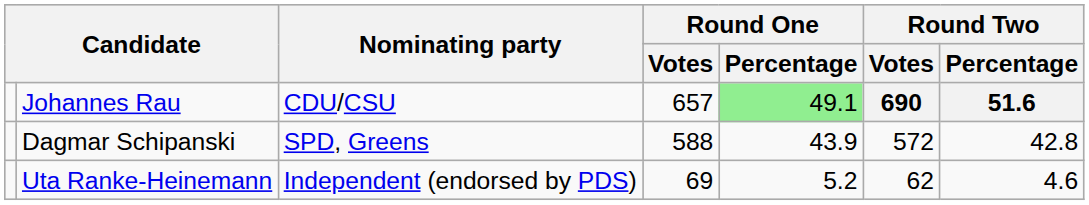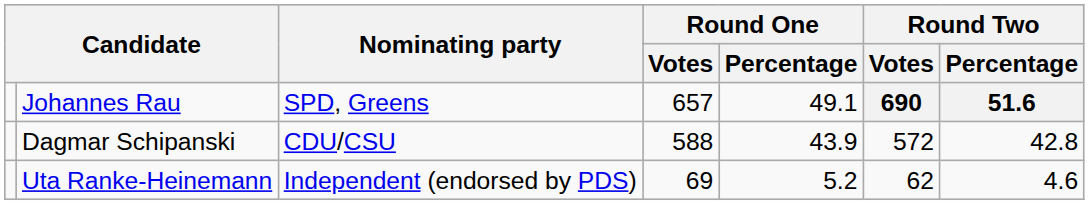(340, 102) CDU/CSU -> (356, 102) SPD, Greens
(833, 102) lightgreen background -> (833, 102) no background
(356, 141) SPD, Greens -> (340, 141) CDU/CSU
